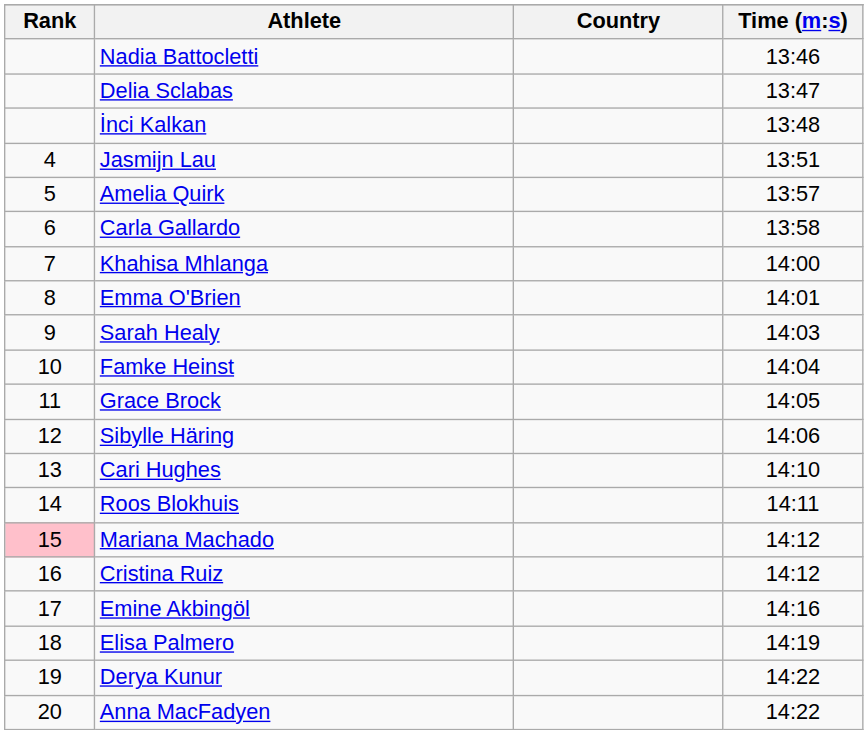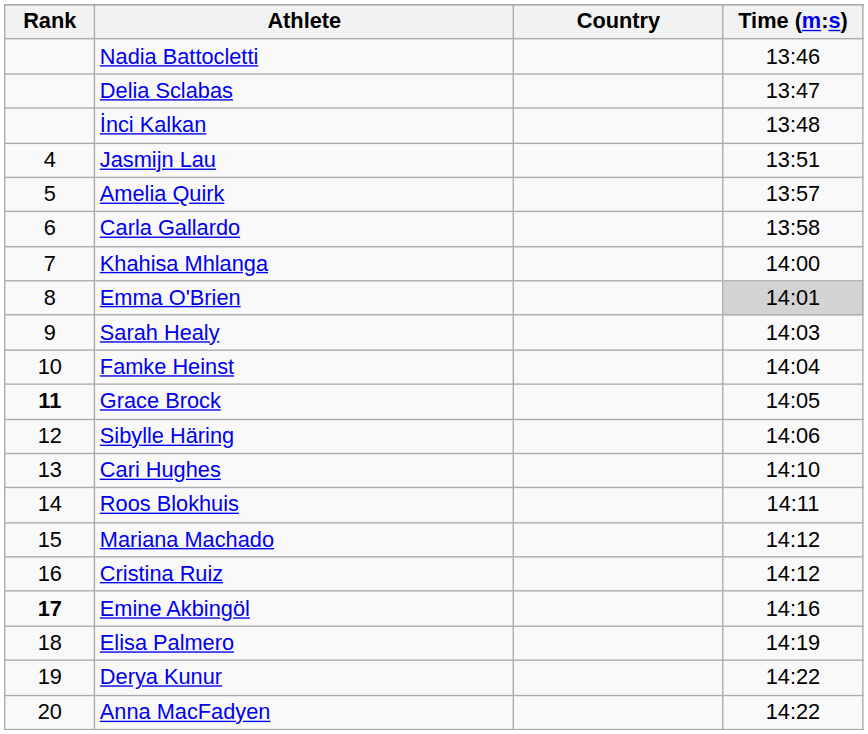(793, 297) no background -> (793, 297) lightgrey background
(50, 401) normal -> (50, 401) bold
(50, 539) pink background -> (50, 539) no background
(50, 608) normal -> (50, 608) bold
